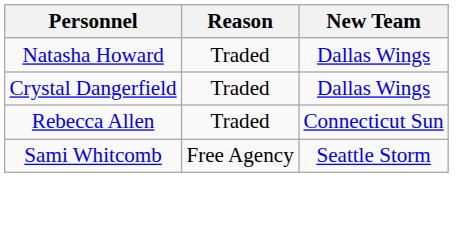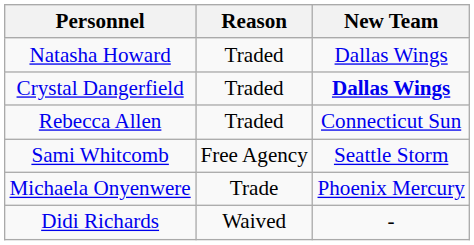(374, 88) normal -> (391, 88) bold
+ row: (100, 188)
+ row: (100, 222)
